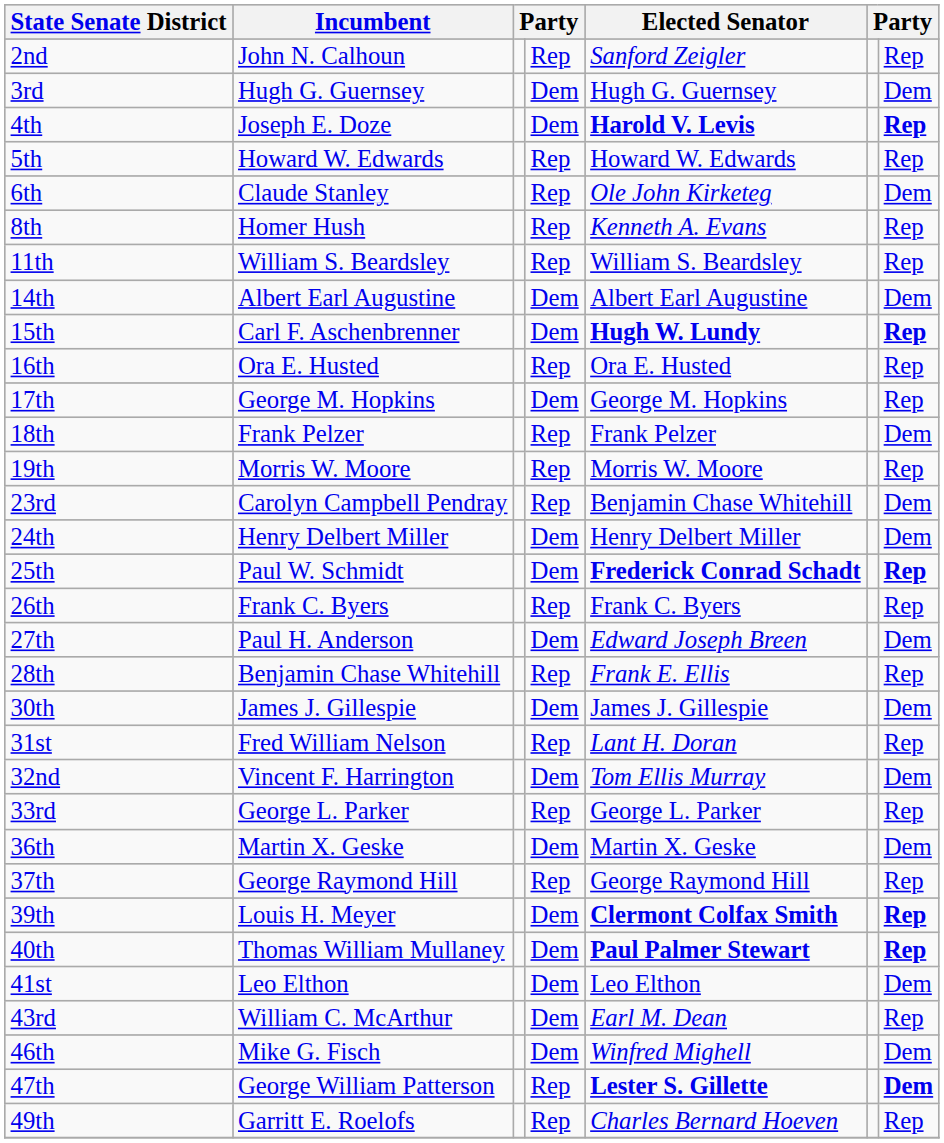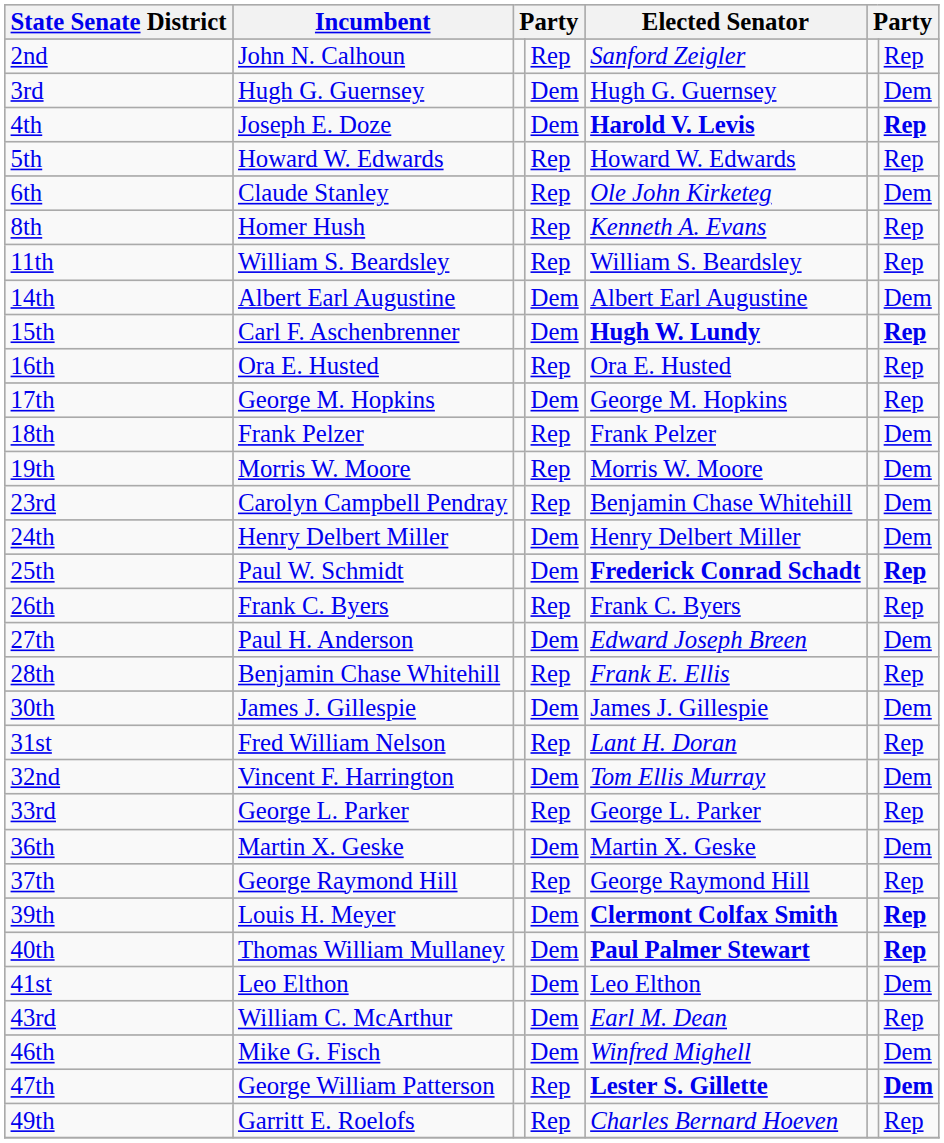(904, 468) Rep -> (908, 468) Dem
